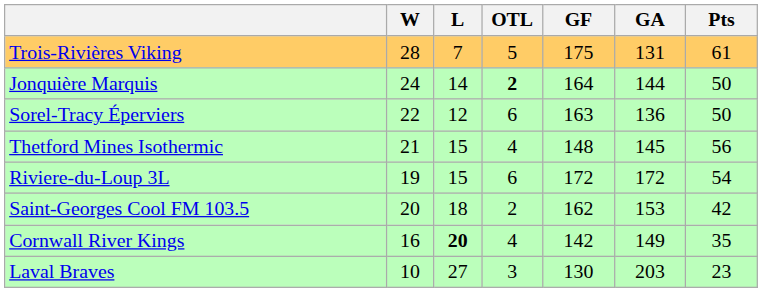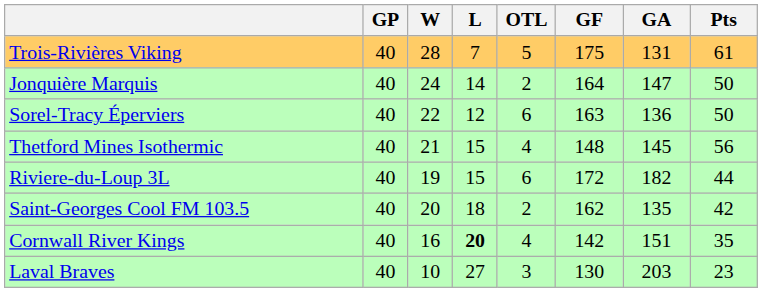+ column: (385, 20)
(512, 83) bold -> (527, 83) normal
(650, 83) 144 -> (656, 83) 147
(650, 177) 172 -> (656, 177) 182
(722, 177) 54 -> (724, 177) 44
(650, 209) 153 -> (656, 209) 135
(650, 240) 149 -> (656, 240) 151
